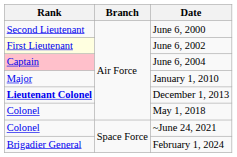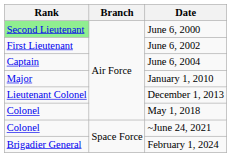(46, 29) no background -> (46, 29) lightgreen background
(40, 45) lightyellow background -> (40, 45) no background
(23, 62) pink background -> (23, 62) no background
(49, 95) bold -> (47, 95) normal
